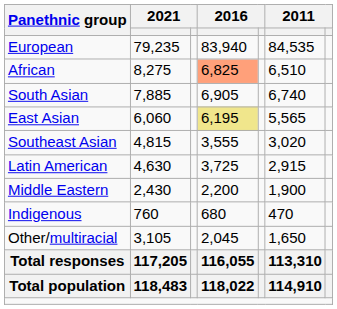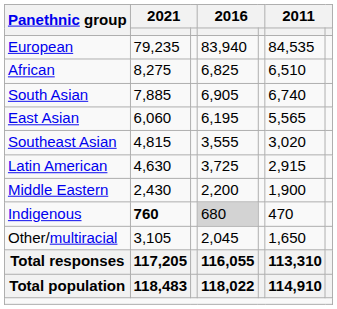(220, 71) lightsalmon background -> (220, 71) no background
(220, 118) khaki background -> (220, 118) no background
(146, 214) normal -> (146, 214) bold
(213, 214) no background -> (213, 214) lightgrey background
